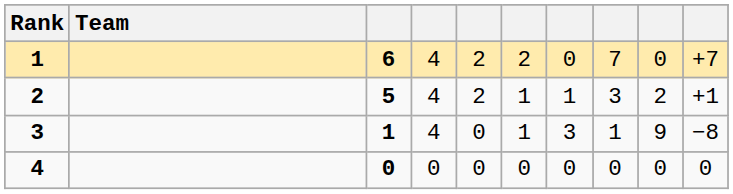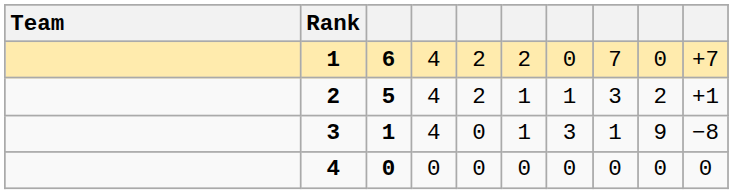columns swapped: (37, 23) <-> (102, 23)
